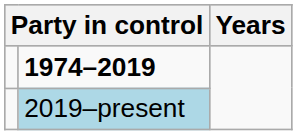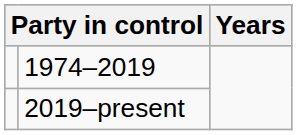(90, 66) bold -> (90, 66) normal
(104, 108) lightblue background -> (104, 108) no background
